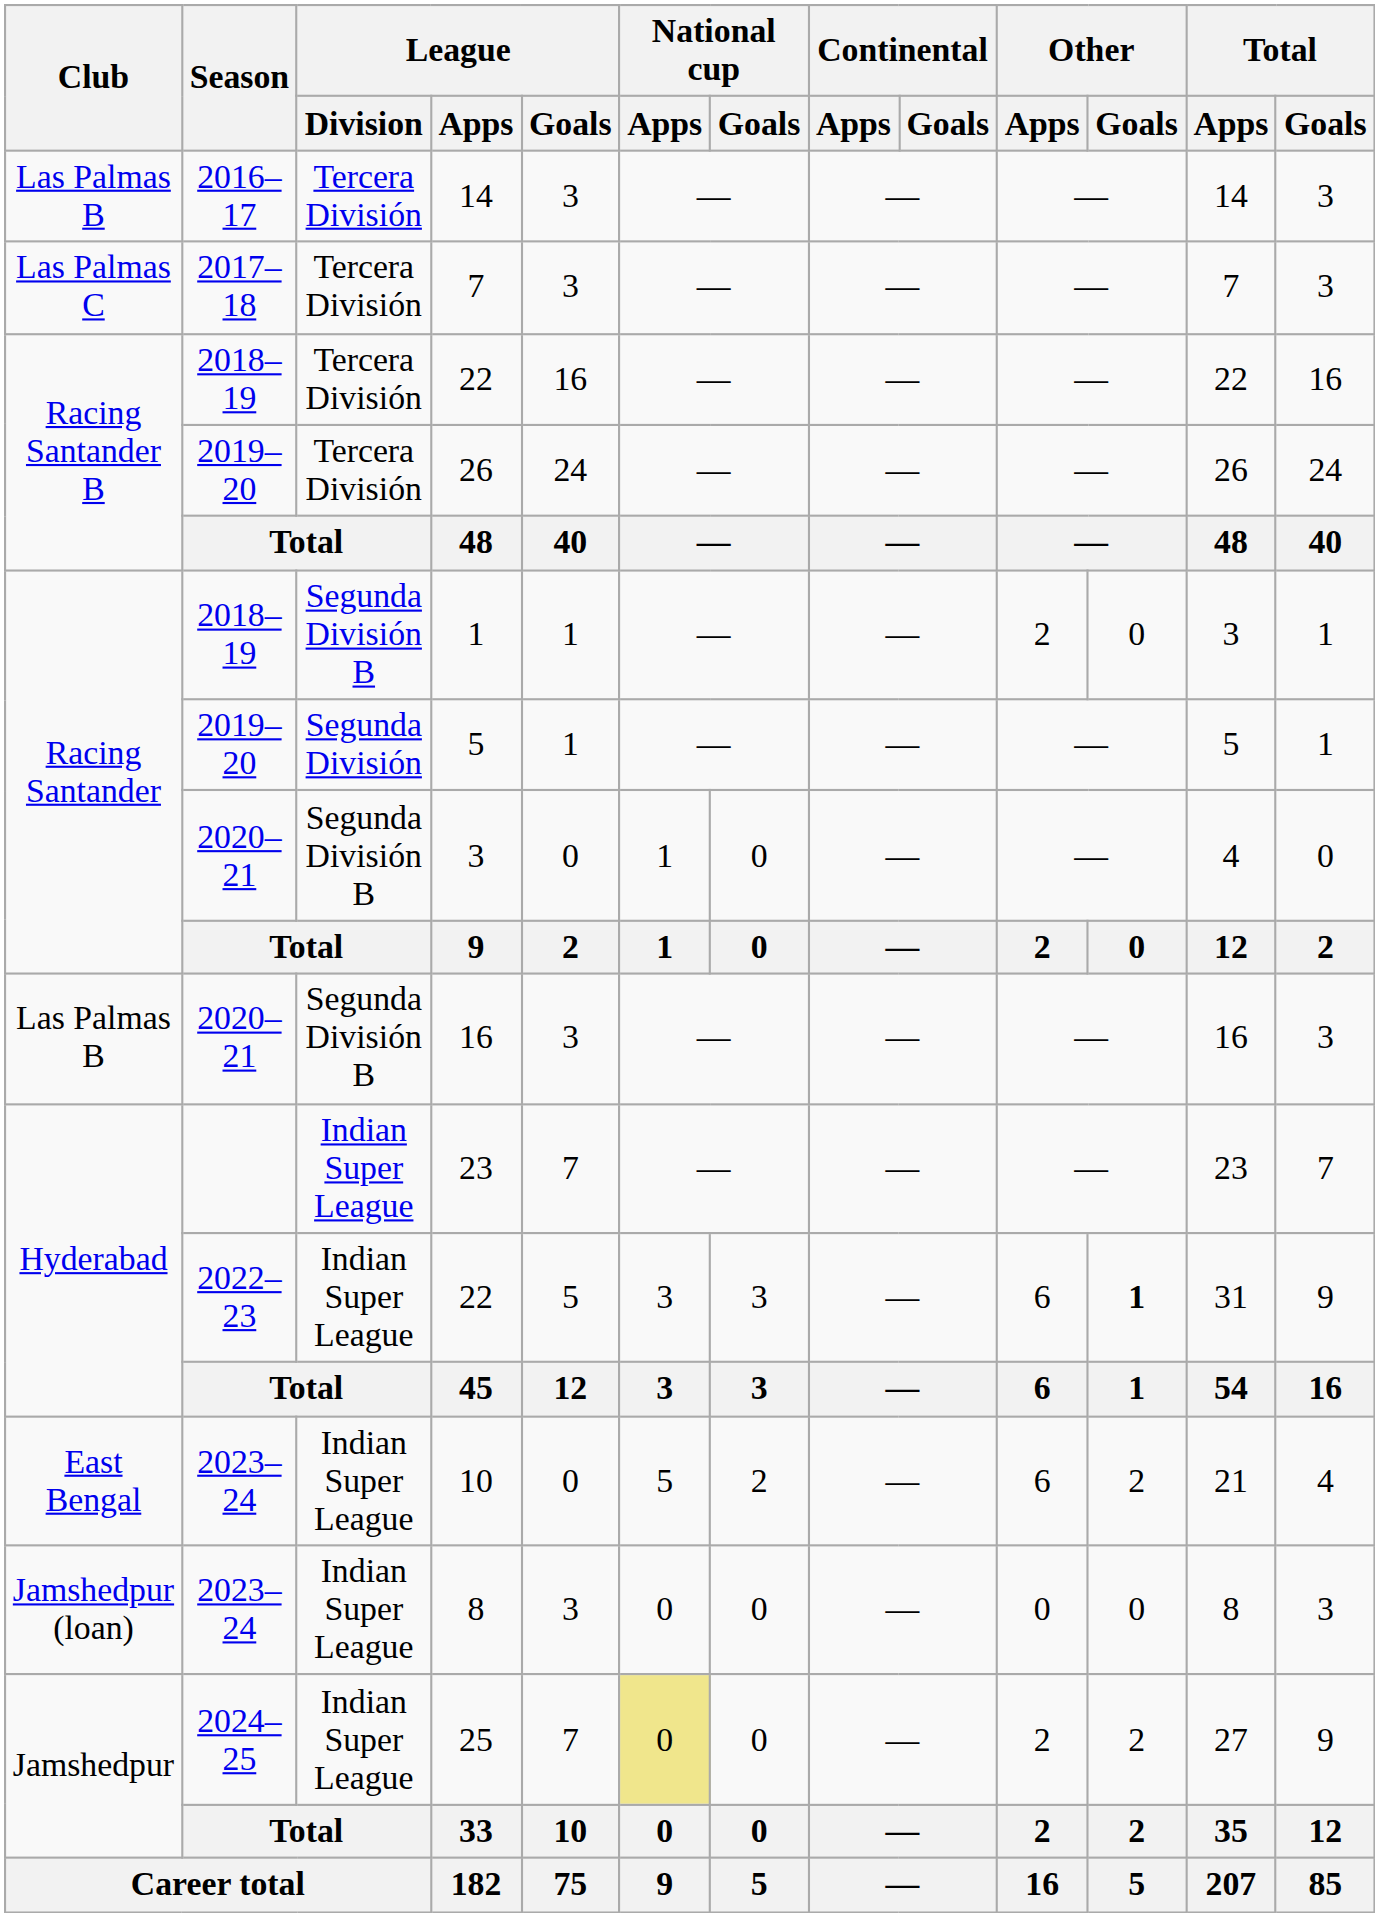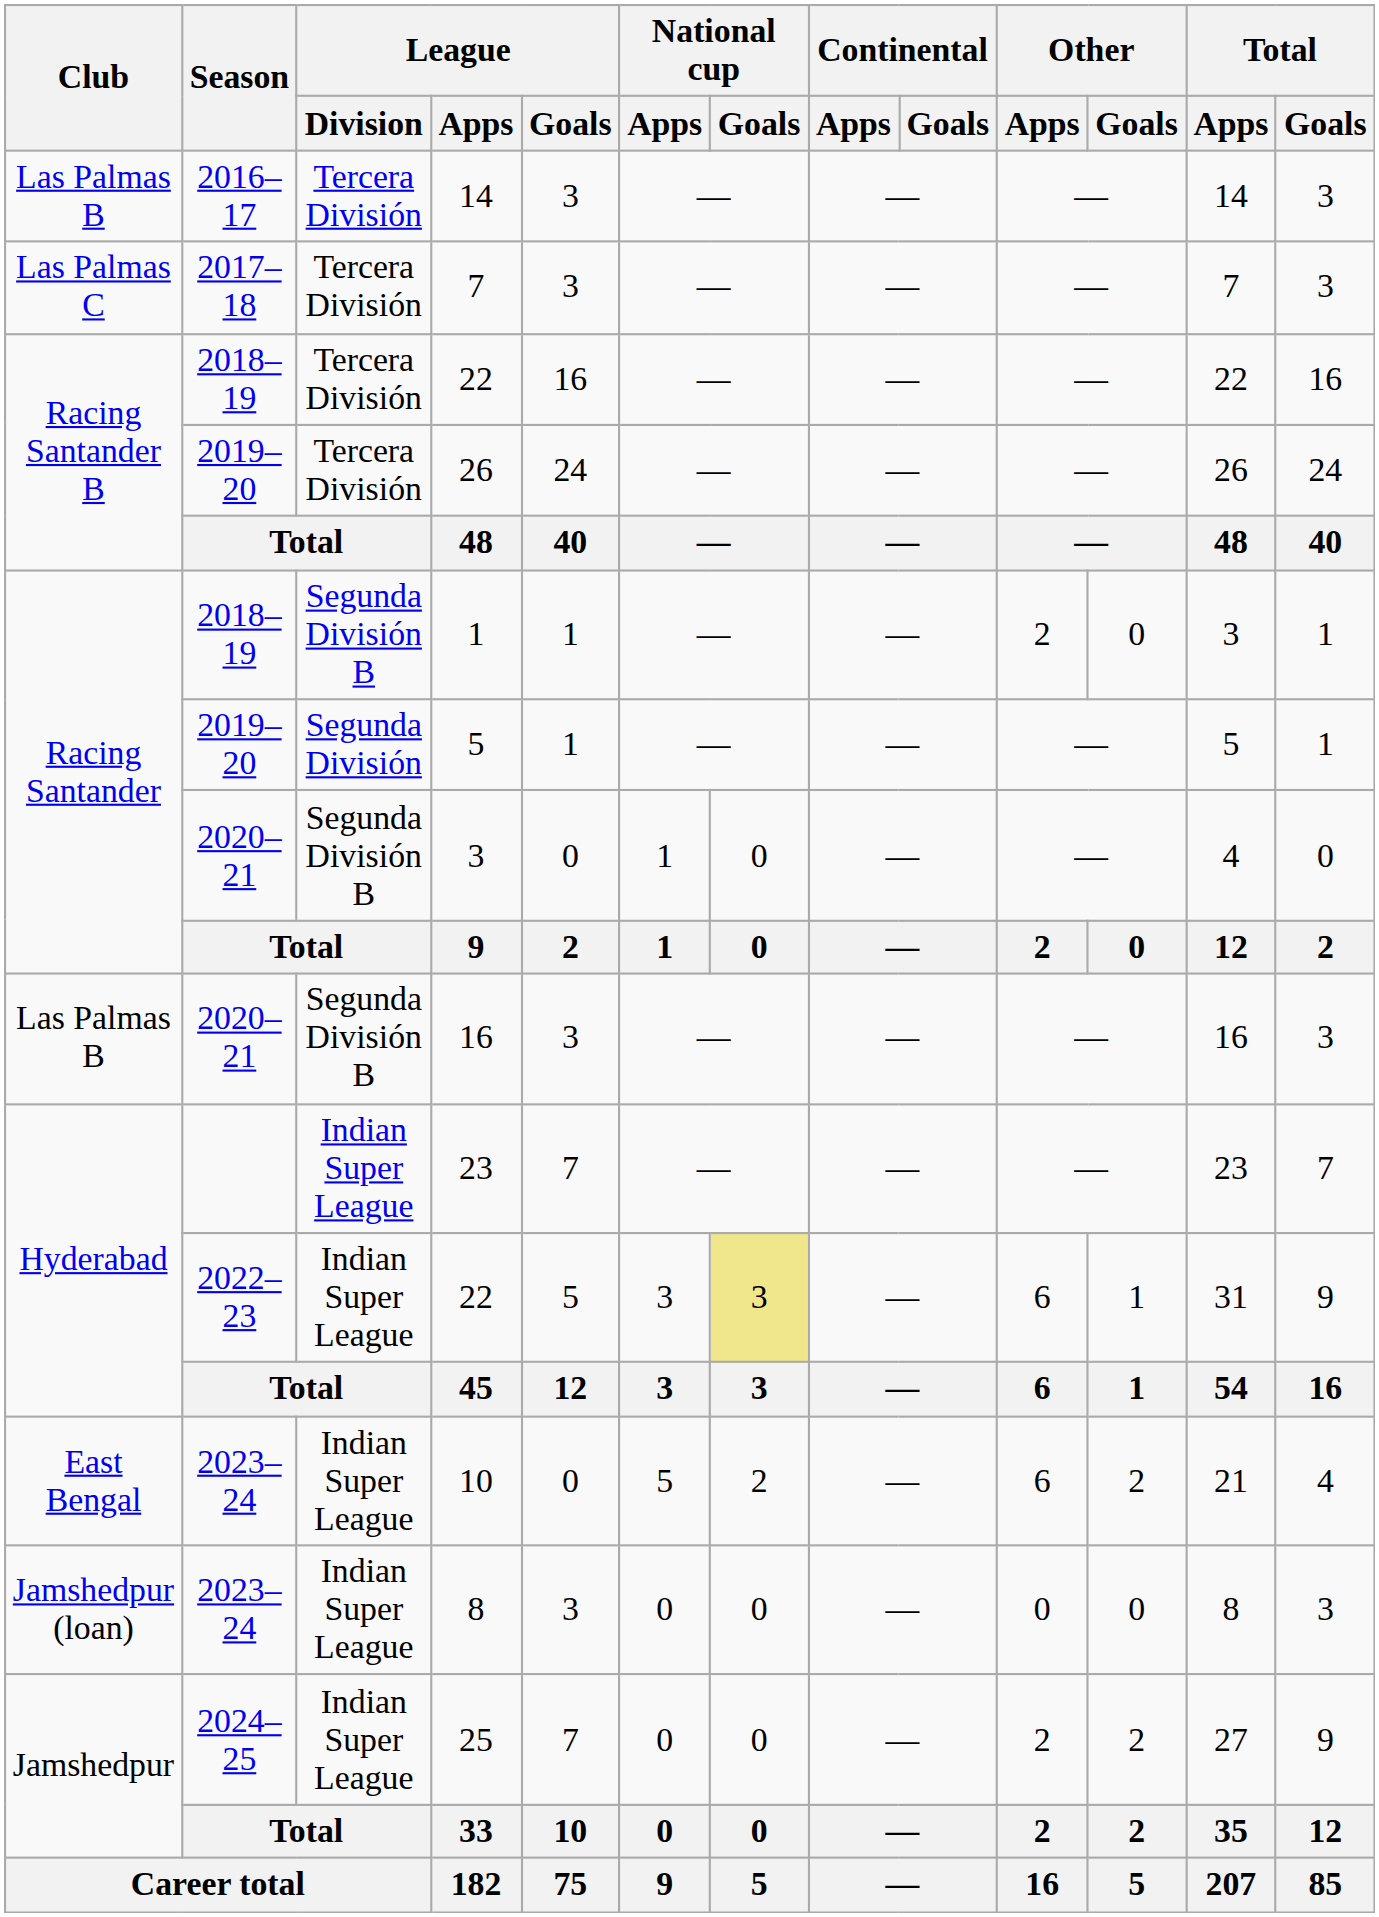(759, 1297) no background -> (759, 1297) khaki background
(1137, 1297) bold -> (1137, 1297) normal
(665, 1739) khaki background -> (665, 1739) no background
